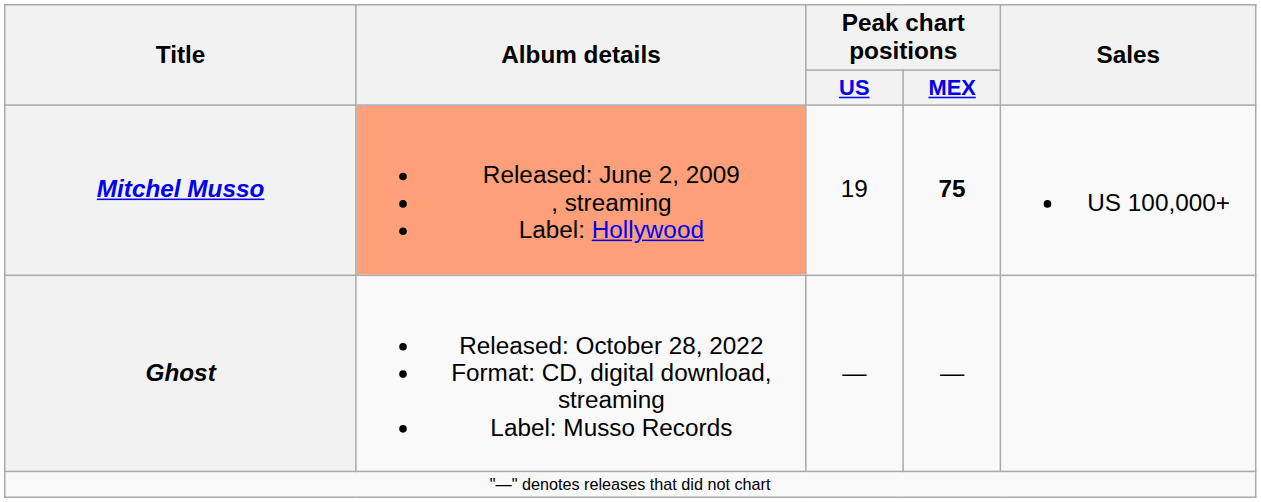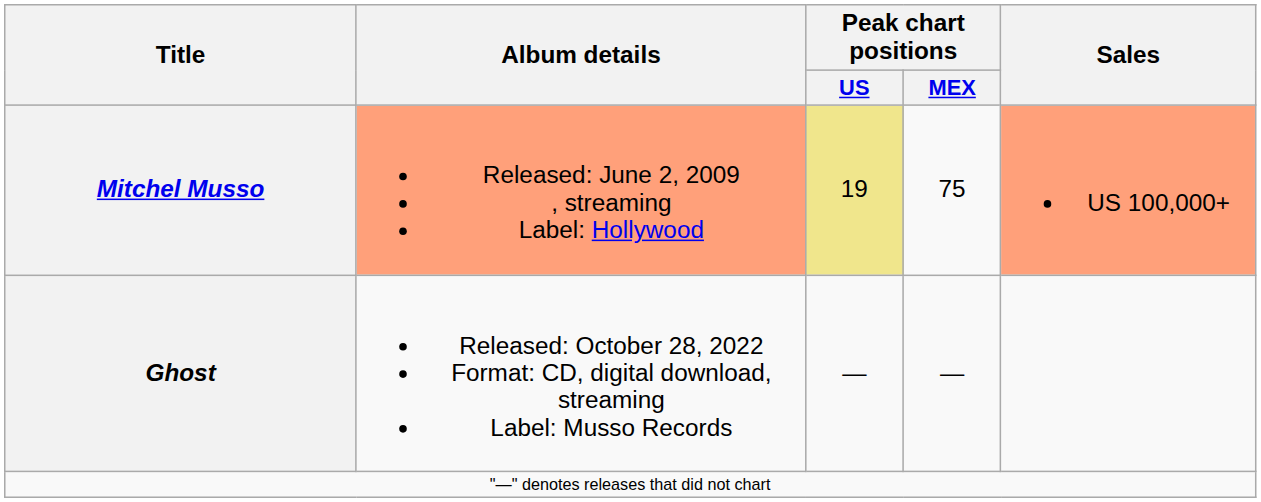(854, 189) no background -> (854, 189) khaki background
(952, 189) bold -> (952, 189) normal
(1128, 204) no background -> (1128, 204) lightsalmon background
